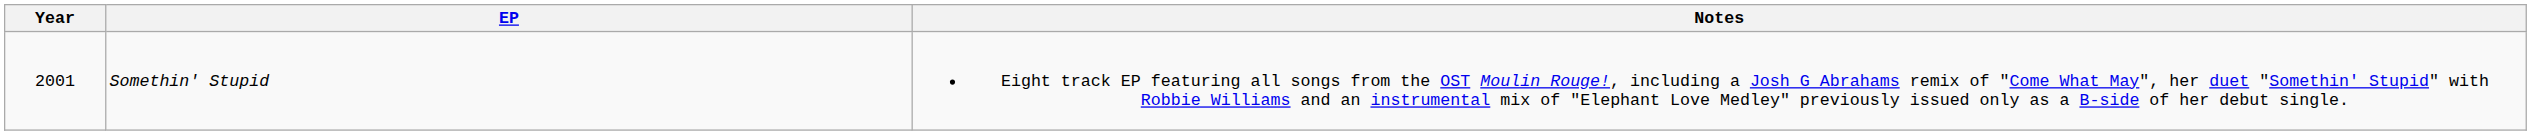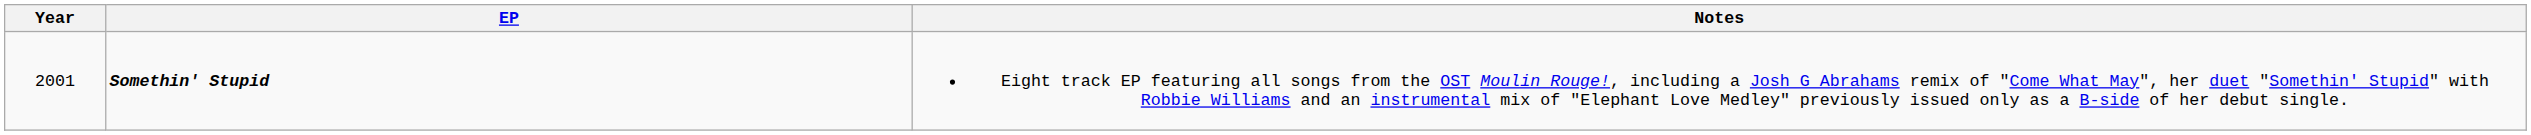(189, 81) normal -> (189, 81) bold
